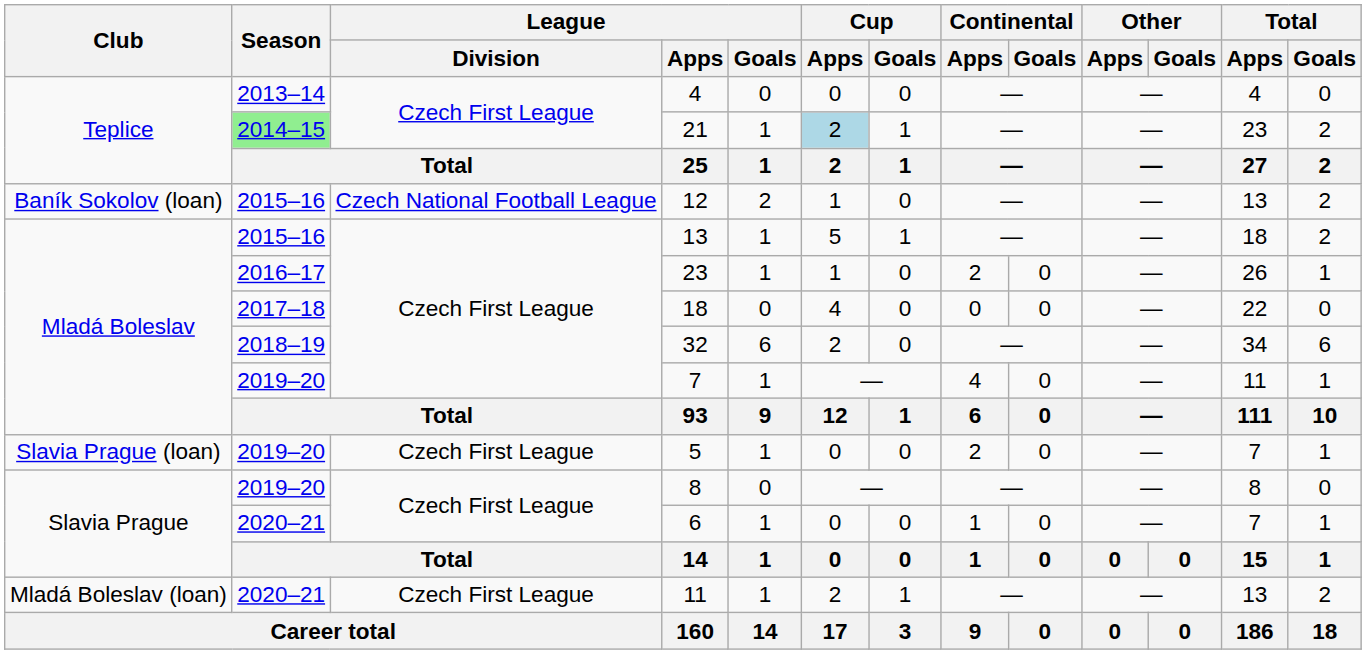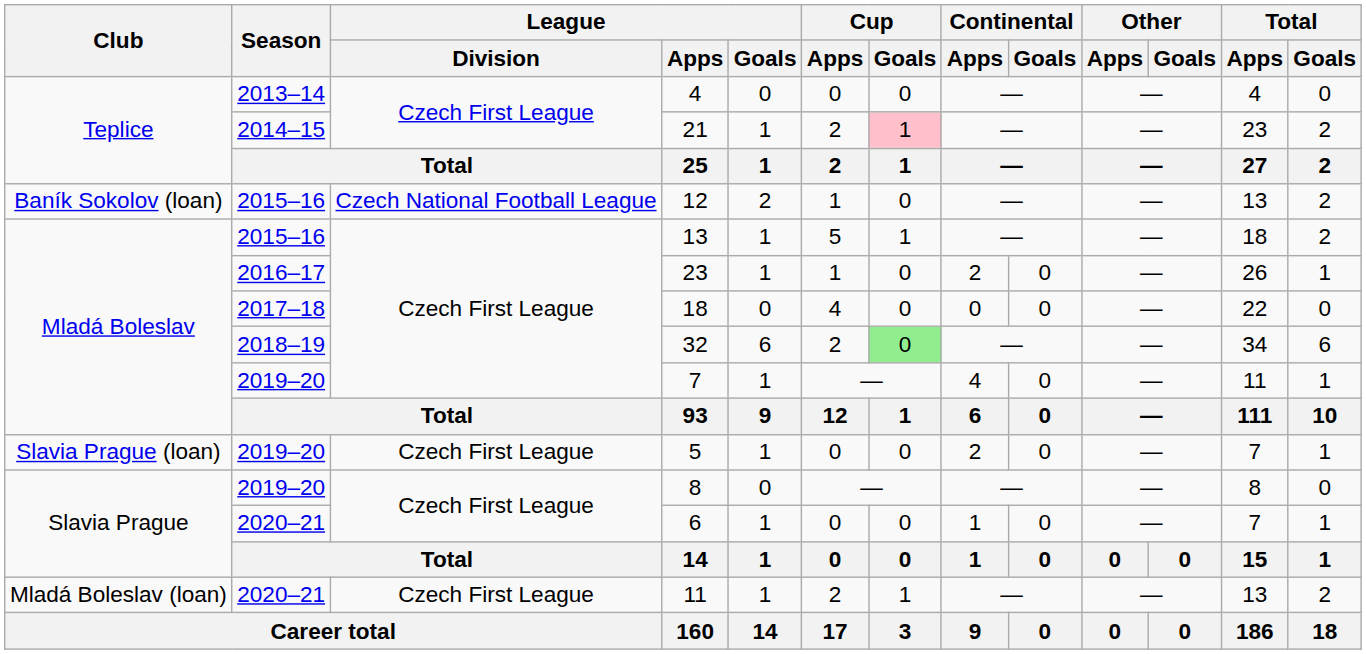(281, 129) lightgreen background -> (281, 129) no background
(835, 129) lightblue background -> (835, 129) no background
(905, 129) no background -> (905, 129) pink background
(905, 344) no background -> (905, 344) lightgreen background
